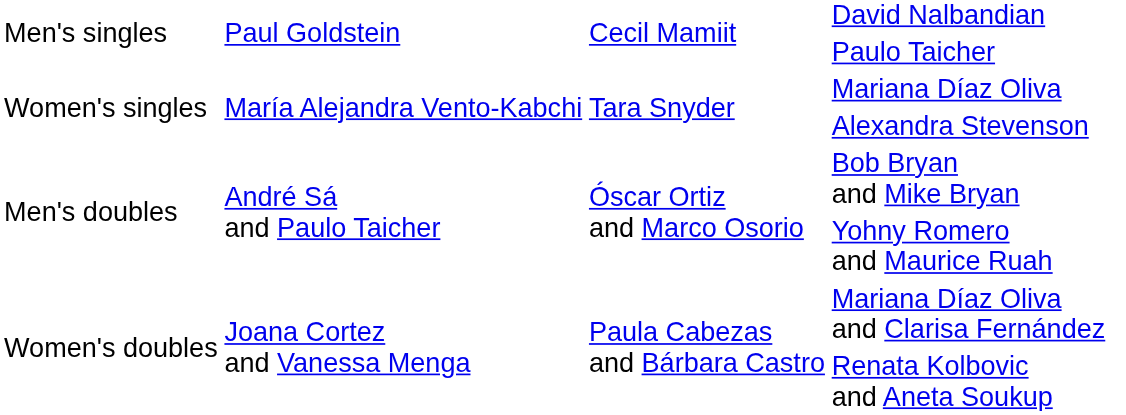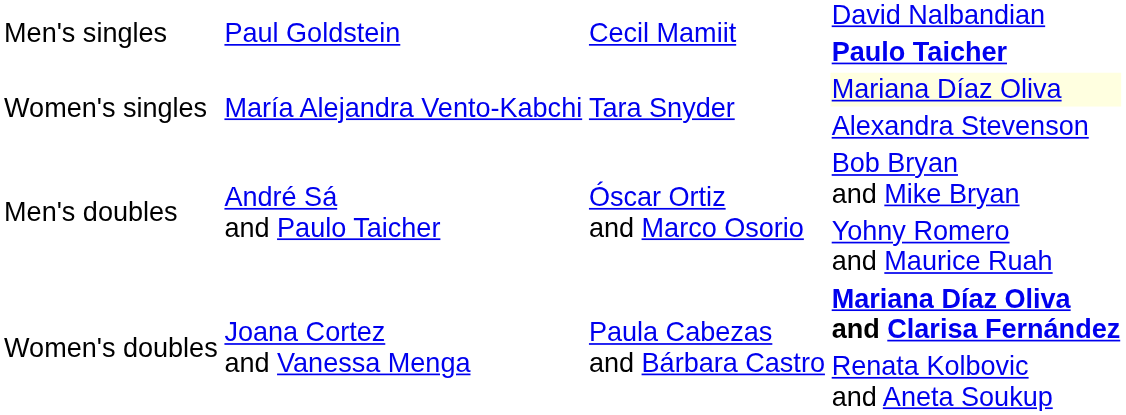(913, 52) normal -> (919, 52) bold
(947, 89) no background -> (947, 89) lightyellow background
(968, 314) normal -> (976, 314) bold
